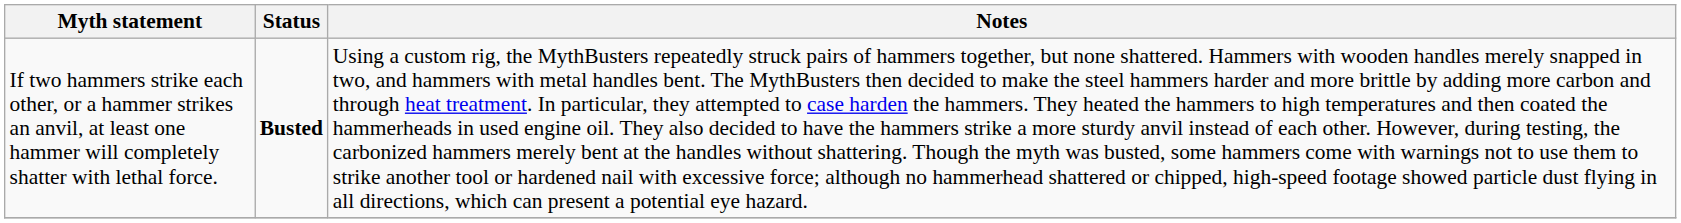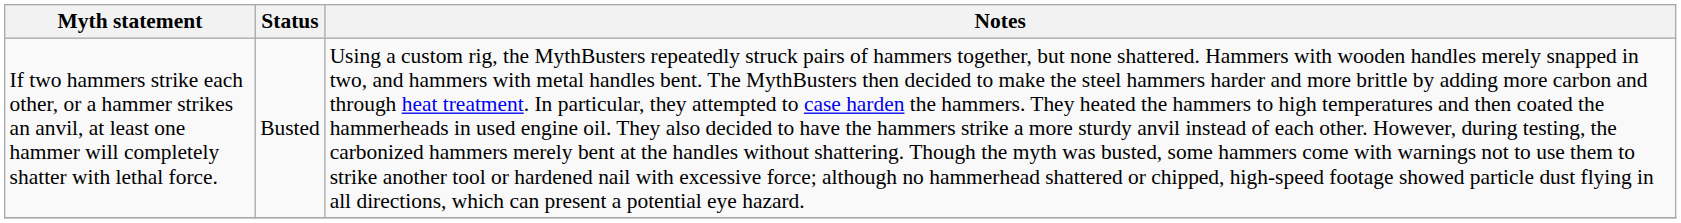(291, 127) bold -> (290, 127) normal
